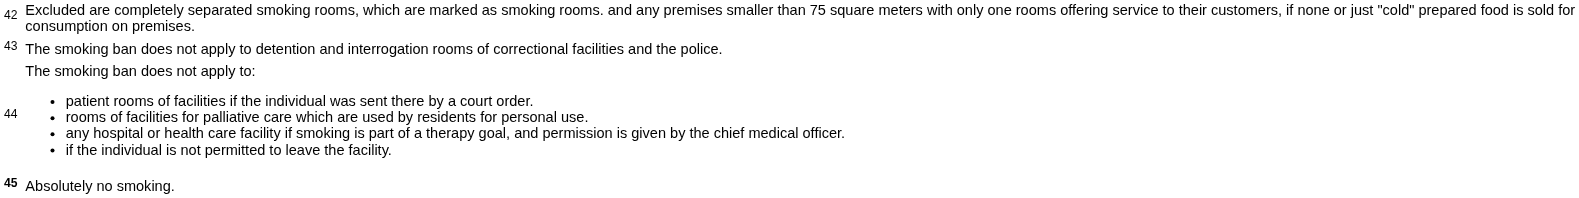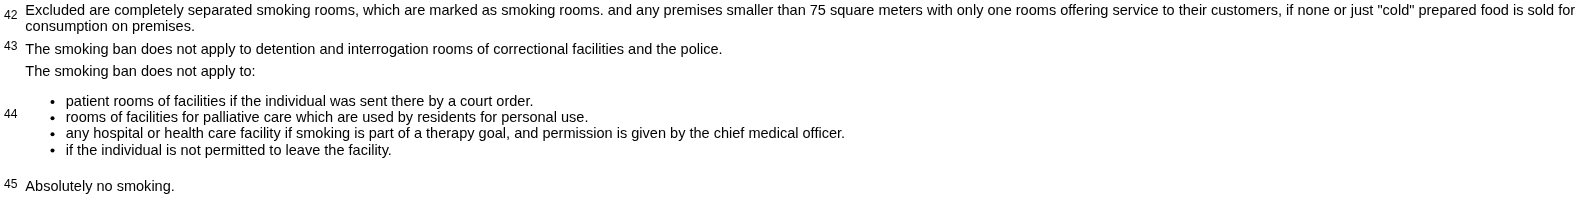(11, 186) bold -> (11, 183) normal
